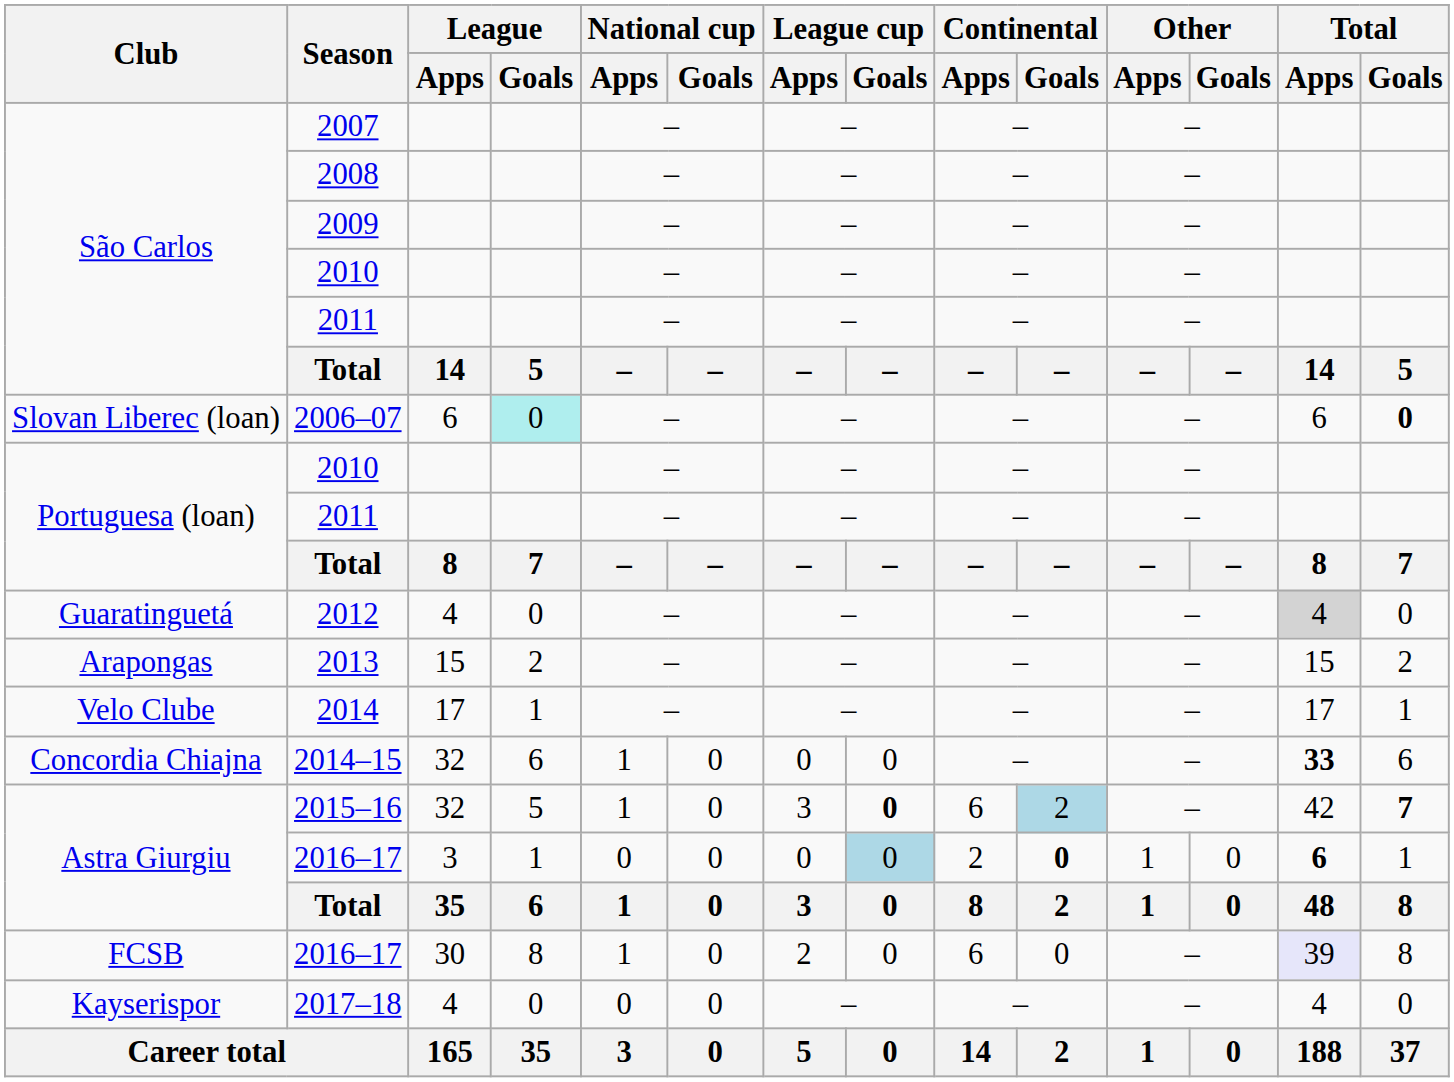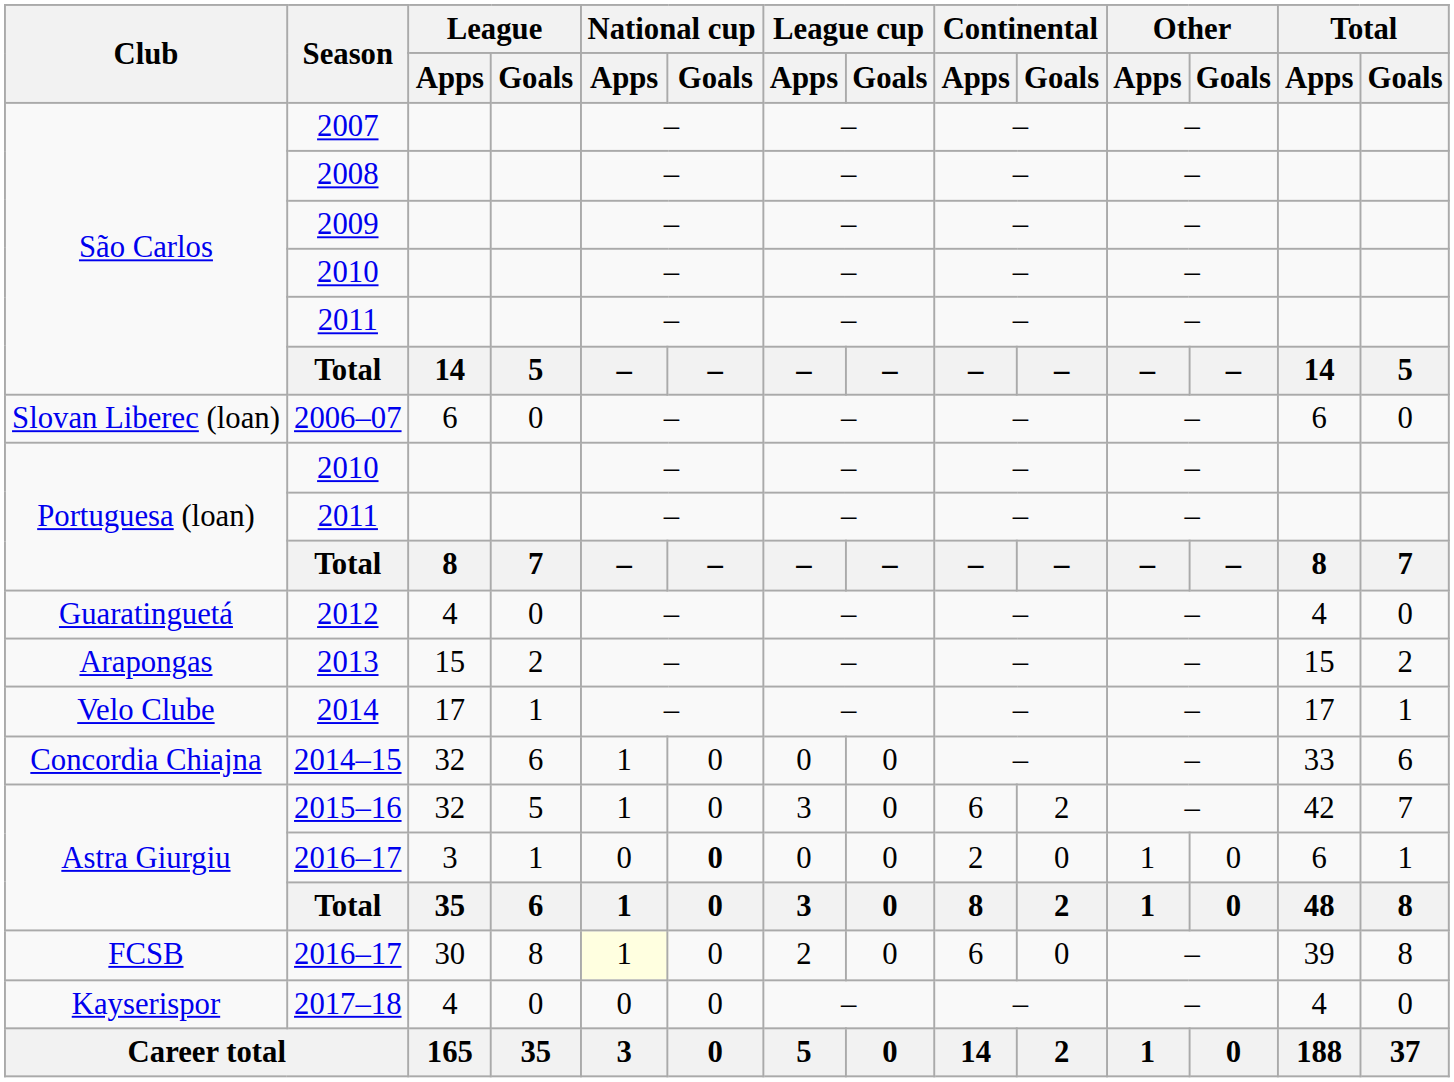(536, 418) paleturquoise background -> (536, 418) no background
(1405, 418) bold -> (1405, 418) normal
(1319, 613) lightgrey background -> (1319, 613) no background
(1319, 759) bold -> (1319, 759) normal
(890, 808) bold -> (890, 808) normal
(1062, 808) lightblue background -> (1062, 808) no background
(1405, 808) bold -> (1405, 808) normal
(715, 857) normal -> (715, 857) bold
(890, 857) lightblue background -> (890, 857) no background
(1062, 857) bold -> (1062, 857) normal
(1319, 857) bold -> (1319, 857) normal
(624, 954) no background -> (624, 954) lightyellow background
(1319, 954) lavender background -> (1319, 954) no background
